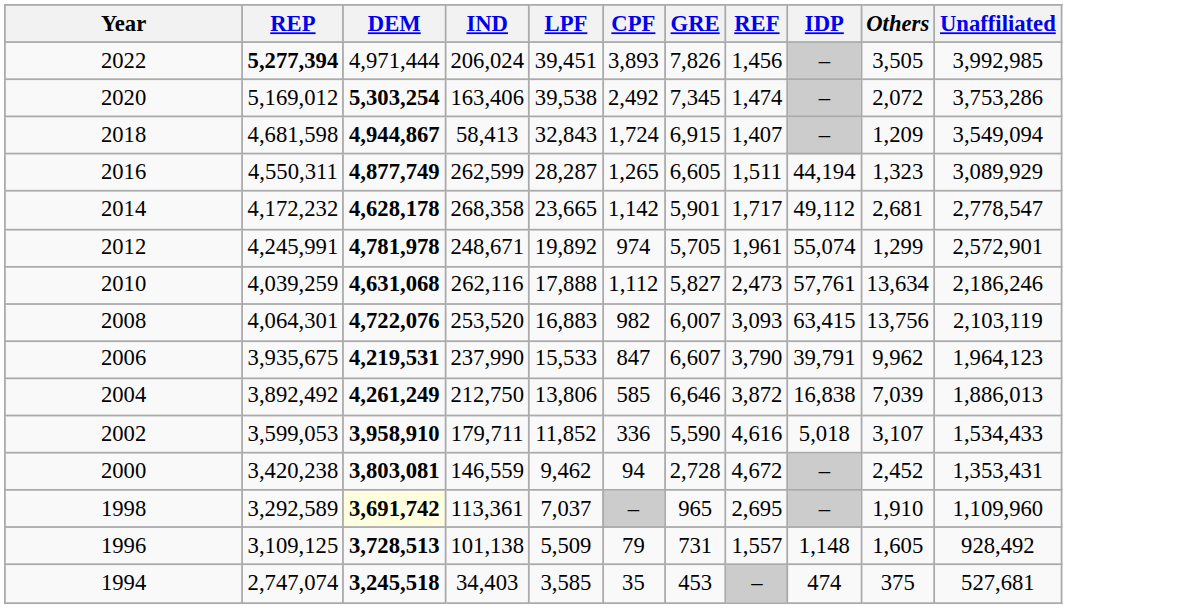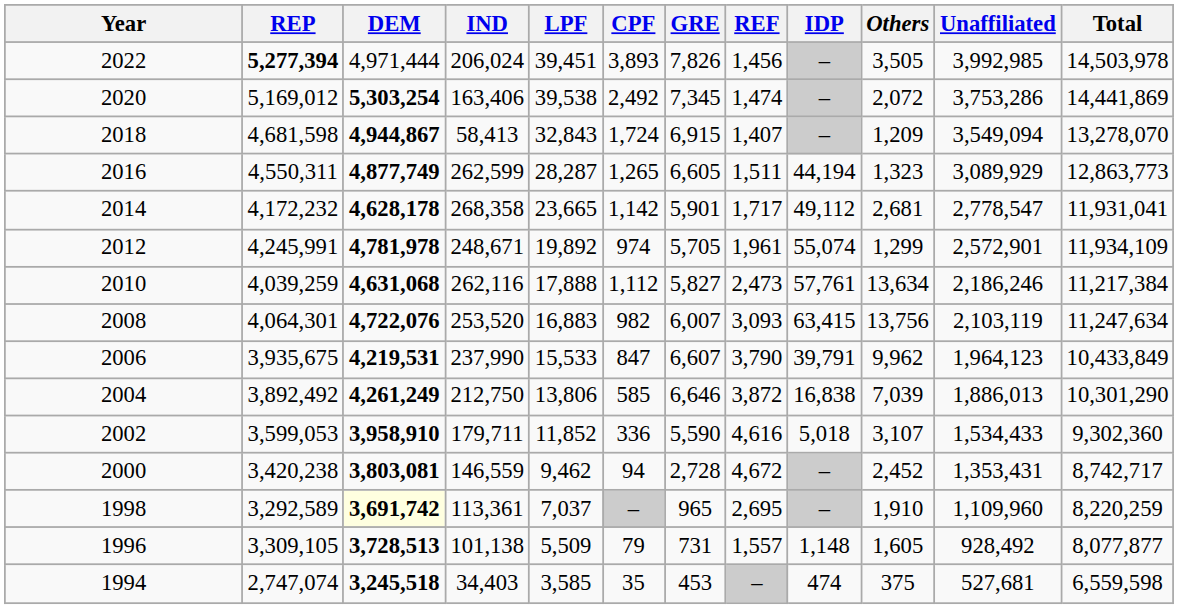+ column: (1118, 22)
(293, 545) 3,109,125 -> (293, 545) 3,309,105
